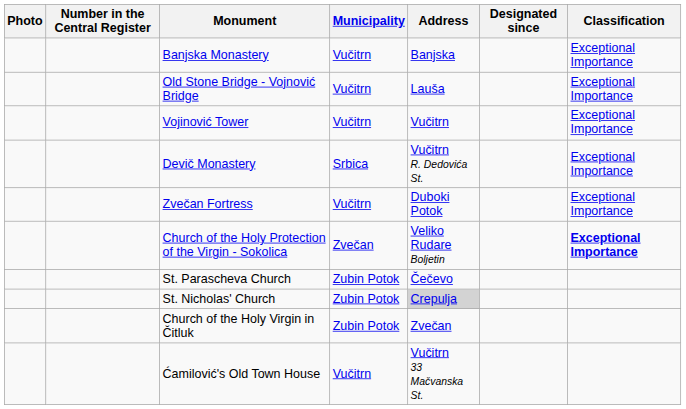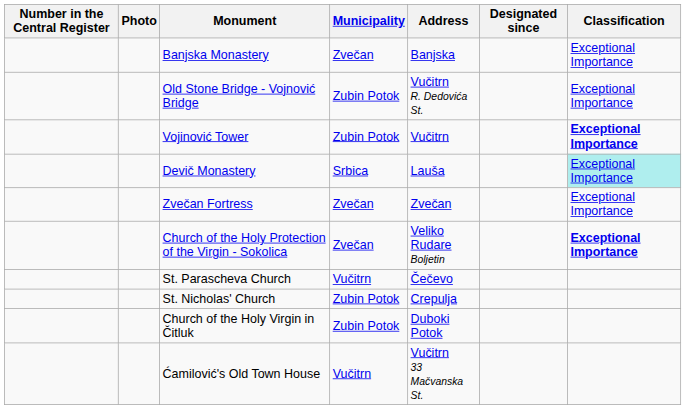columns swapped: (103, 21) <-> (25, 21)
(352, 55) Vučitrn -> (353, 55) Zvečan
(352, 89) Vučitrn -> (366, 96) Zubin Potok
(428, 89) Lauša -> (439, 96) Vučitrn R. Dedovića St.
(352, 122) Vučitrn -> (366, 136) Zubin Potok
(603, 122) normal -> (606, 136) bold
(439, 163) Vučitrn R. Dedovića St. -> (428, 170) Lauša
(603, 163) no background -> (603, 170) paleturquoise background
(352, 204) Vučitrn -> (353, 204) Zvečan
(430, 204) Duboki Potok -> (431, 204) Zvečan
(366, 279) Zubin Potok -> (352, 279) Vučitrn
(434, 299) lightgrey background -> (434, 299) no background
(431, 325) Zvečan -> (430, 325) Duboki Potok
